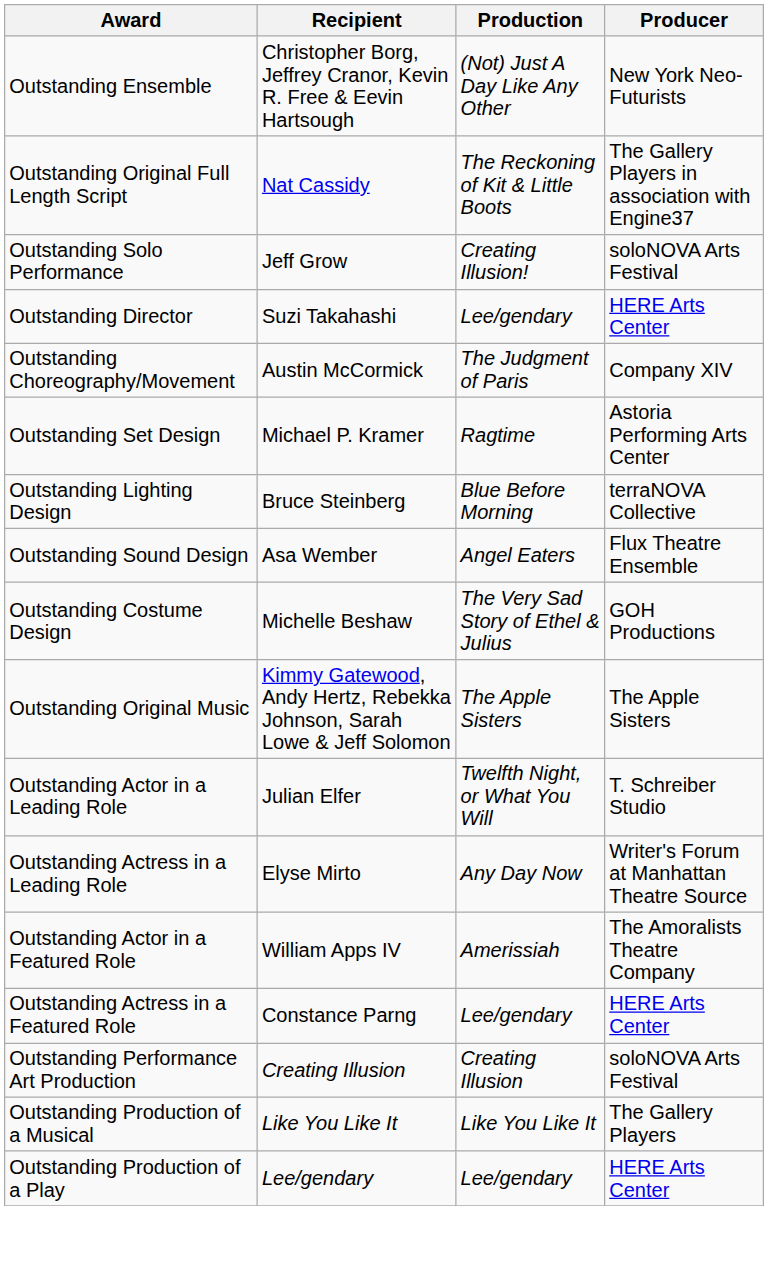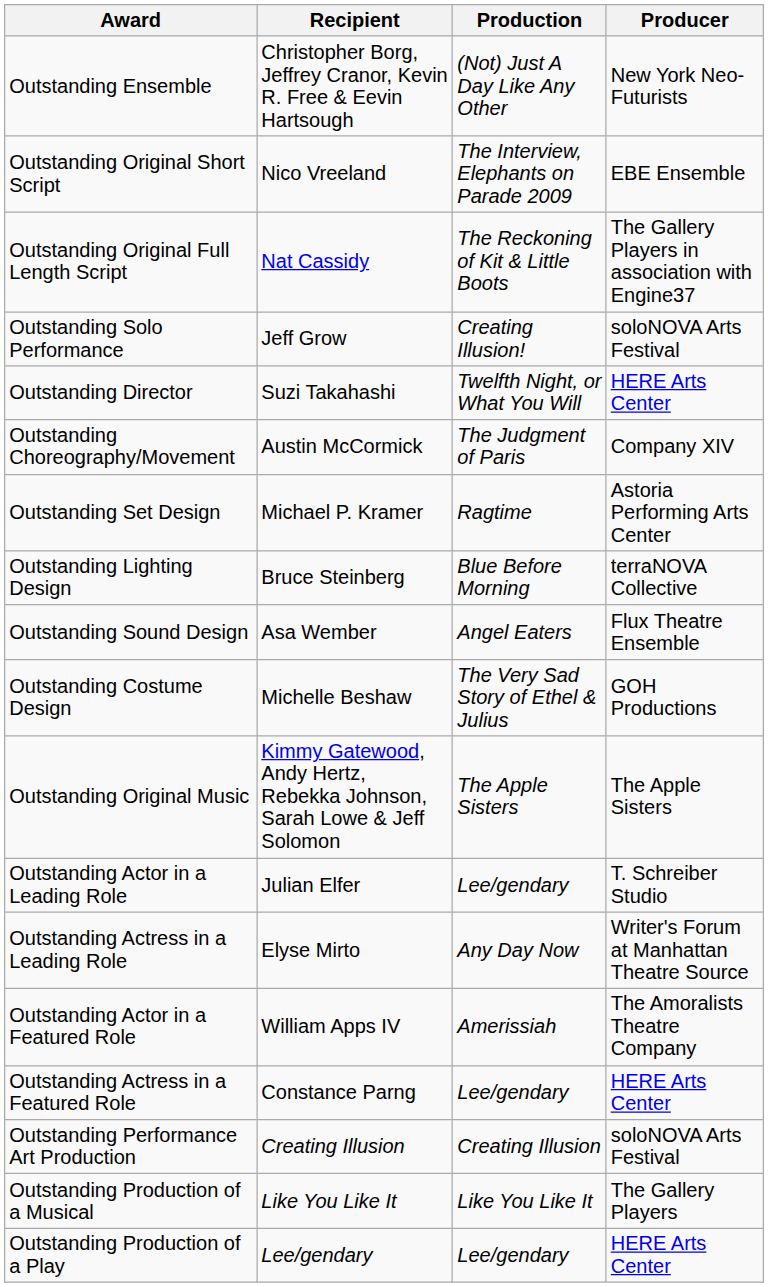+ row: (127, 173)
(516, 315) Lee/gendary -> (529, 392) Twelfth Night, or What You Will
(521, 796) Twelfth Night, or What You Will -> (513, 884) Lee/gendary
